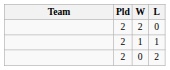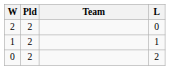columns swapped: (59, 12) <-> (140, 12)
